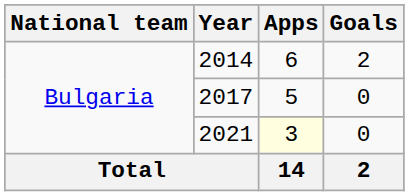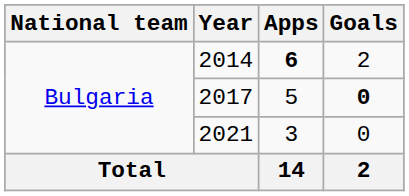(291, 60) normal -> (291, 60) bold
(364, 98) normal -> (364, 98) bold
(291, 135) lightyellow background -> (291, 135) no background
